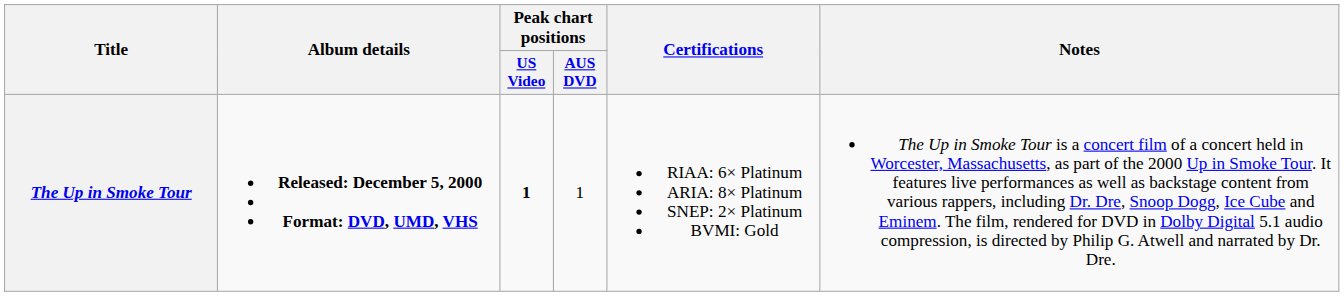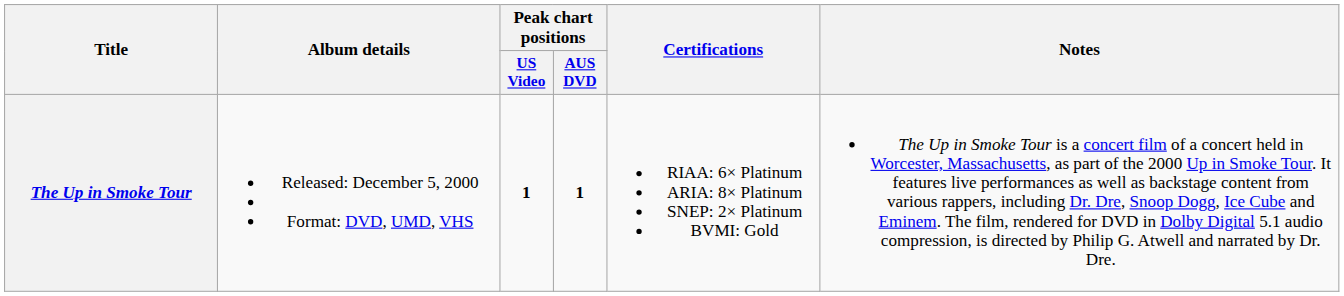(359, 202) bold -> (359, 202) normal
(580, 192) normal -> (580, 192) bold
